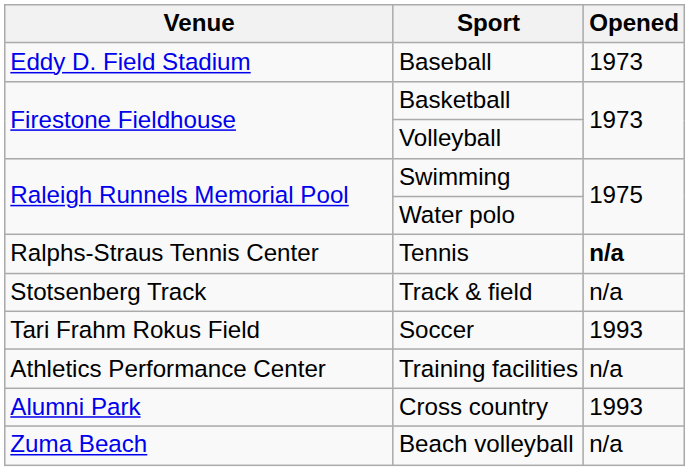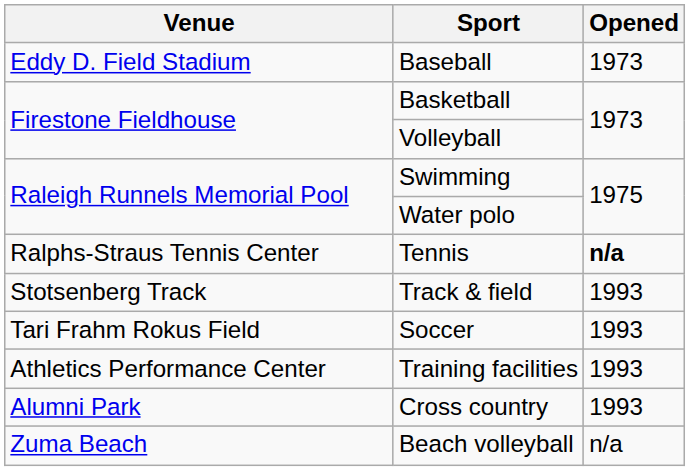(606, 291) n/a -> (616, 291) 1993
(606, 368) n/a -> (616, 368) 1993
